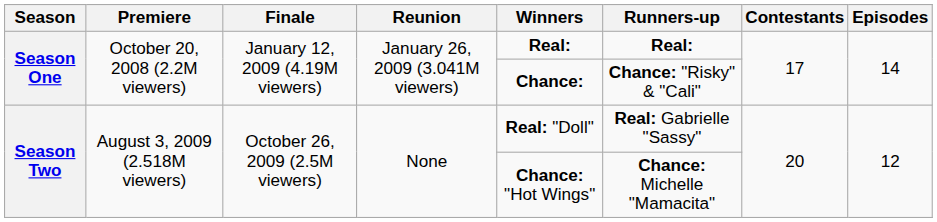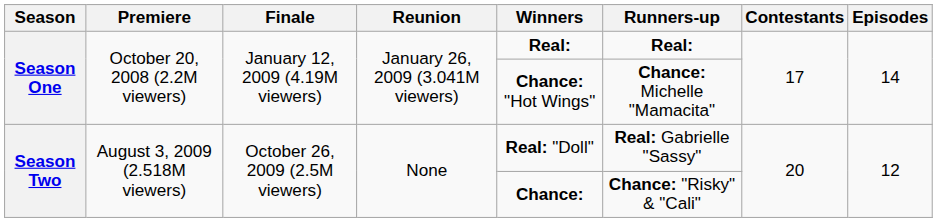(550, 82) Chance: -> (550, 91) Chance: "Hot Wings"
(672, 82) Chance: "Risky" & "Cali" -> (672, 91) Chance: Michelle "Mamacita"
(550, 184) Chance: "Hot Wings" -> (550, 194) Chance:
(672, 184) Chance: Michelle "Mamacita" -> (672, 194) Chance: "Risky" & "Cali"
